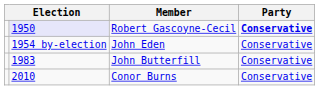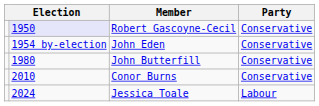(277, 29) bold -> (277, 29) normal
(23, 61) 1983 -> (23, 61) 1980
+ row: (150, 93)
